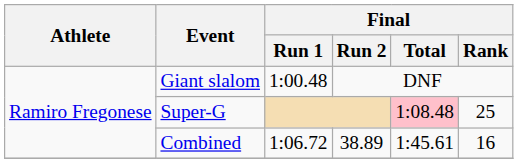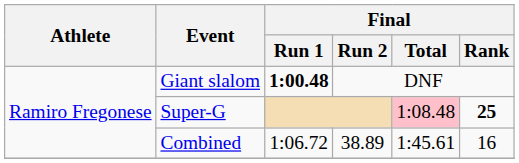(298, 81) normal -> (299, 81) bold
(486, 111) normal -> (487, 111) bold
